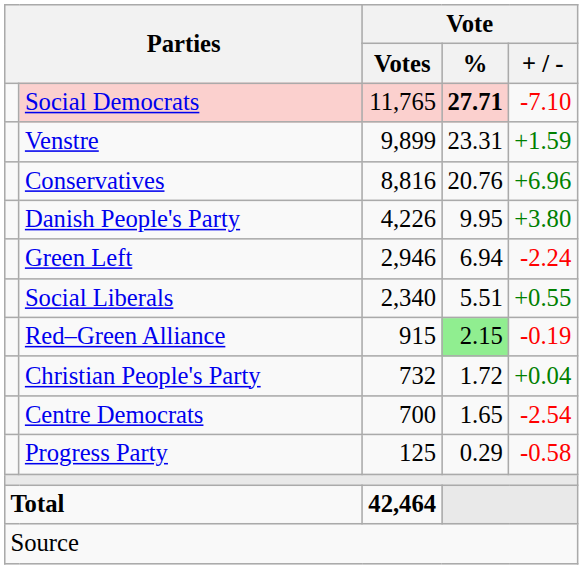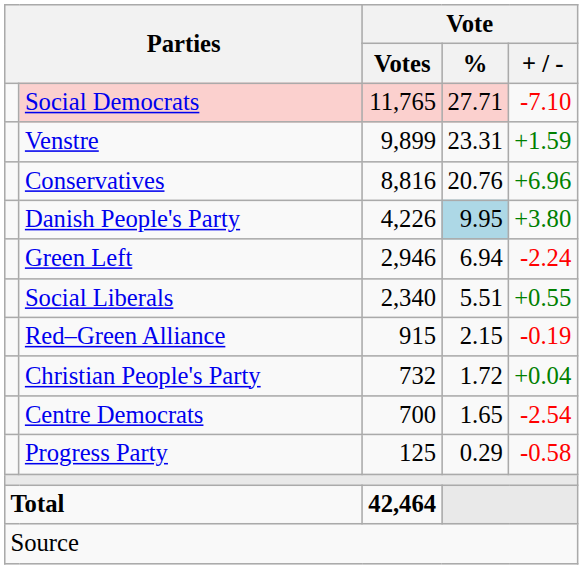(475, 102) bold -> (475, 102) normal
(481, 219) no background -> (481, 219) lightblue background
(481, 336) lightgreen background -> (481, 336) no background
